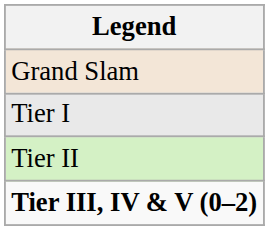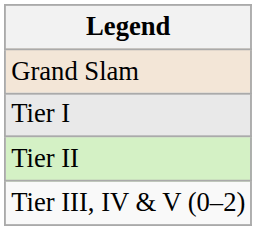(134, 202) bold -> (128, 202) normal
